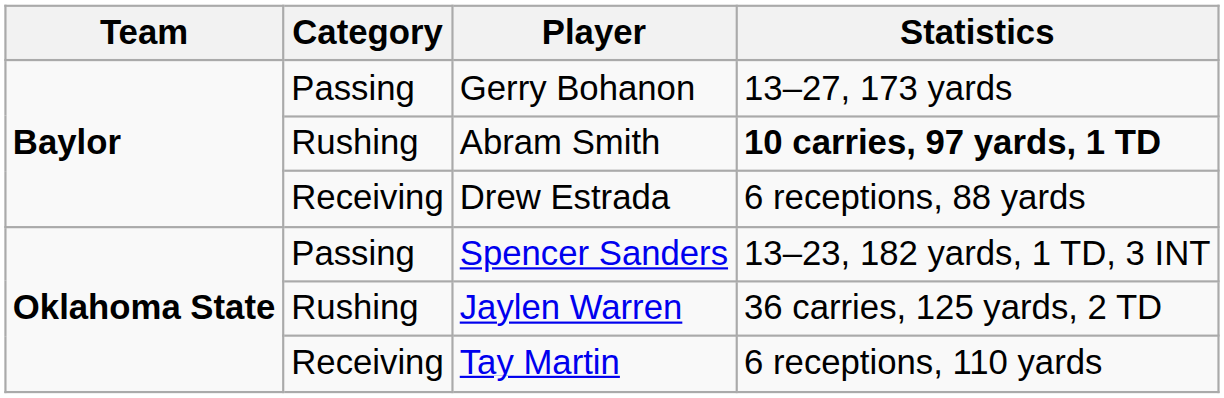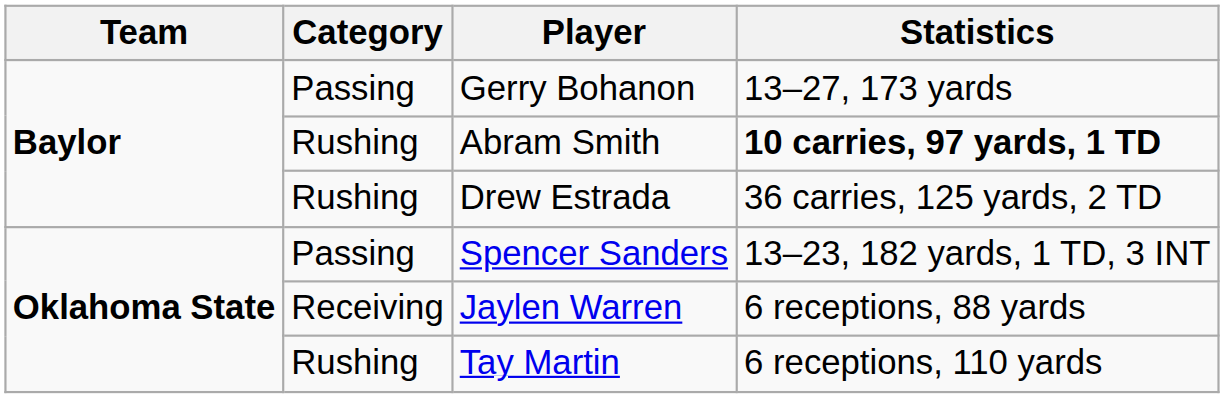(368, 197) Receiving -> (355, 197) Rushing
(915, 197) 6 receptions, 88 yards -> (953, 197) 36 carries, 125 yards, 2 TD
(355, 308) Rushing -> (368, 308) Receiving
(953, 308) 36 carries, 125 yards, 2 TD -> (915, 308) 6 receptions, 88 yards
(368, 363) Receiving -> (355, 363) Rushing
